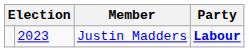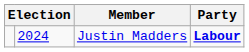(33, 37) 2023 -> (33, 37) 2024
